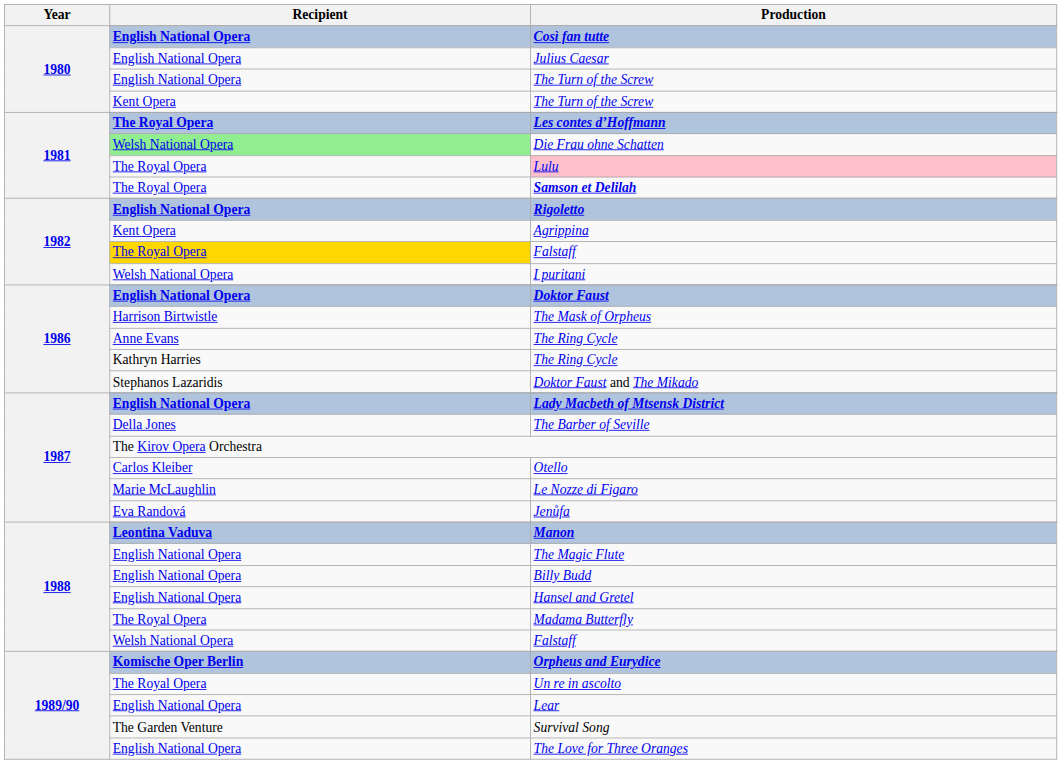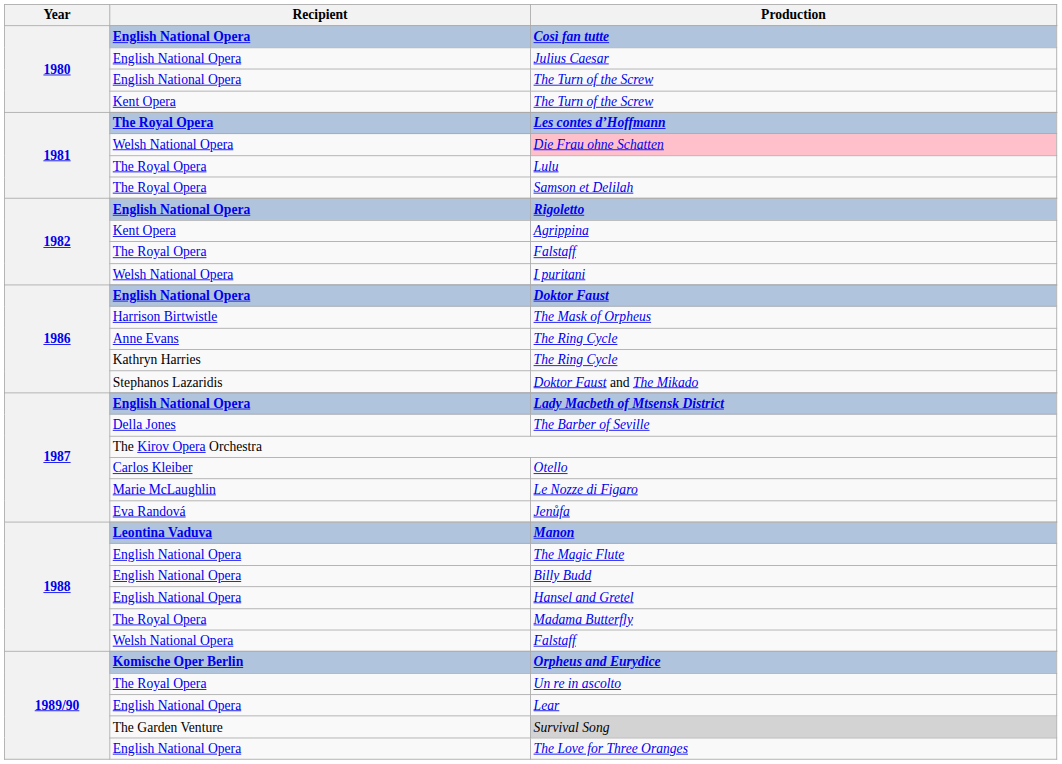(173, 144) lightgreen background -> (173, 144) no background
(599, 144) no background -> (599, 144) pink background
(546, 166) pink background -> (546, 166) no background
(585, 187) bold -> (583, 187) normal
(160, 252) gold background -> (160, 252) no background
(572, 727) no background -> (572, 727) lightgrey background
